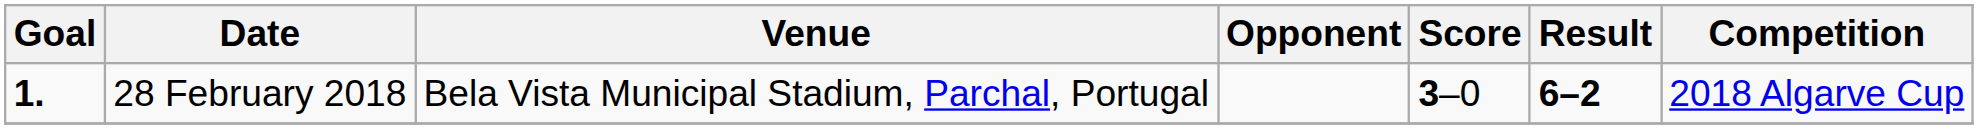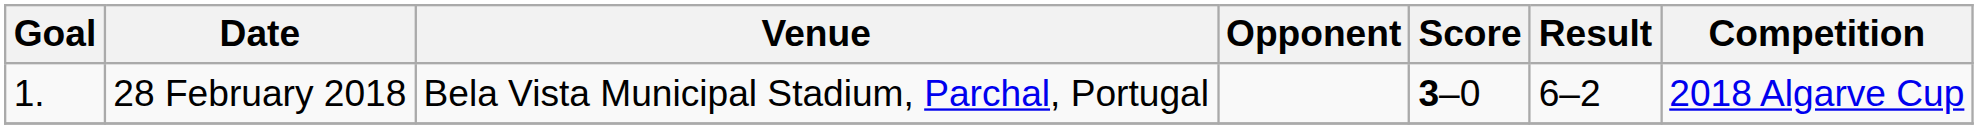(29, 92) bold -> (29, 92) normal
(1570, 92) bold -> (1570, 92) normal
